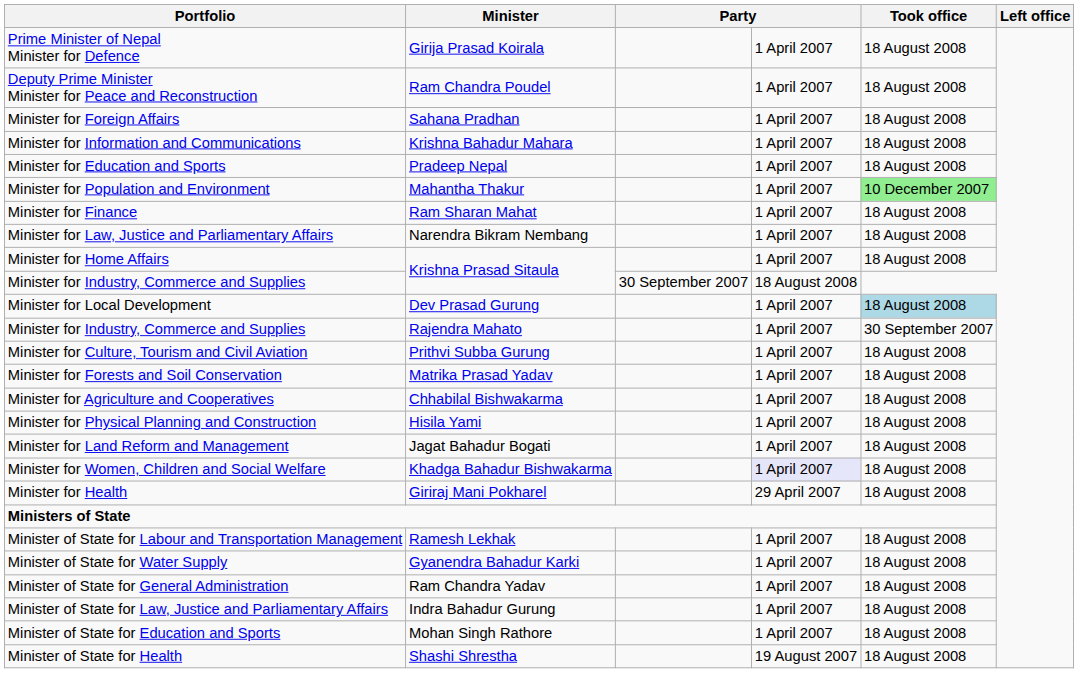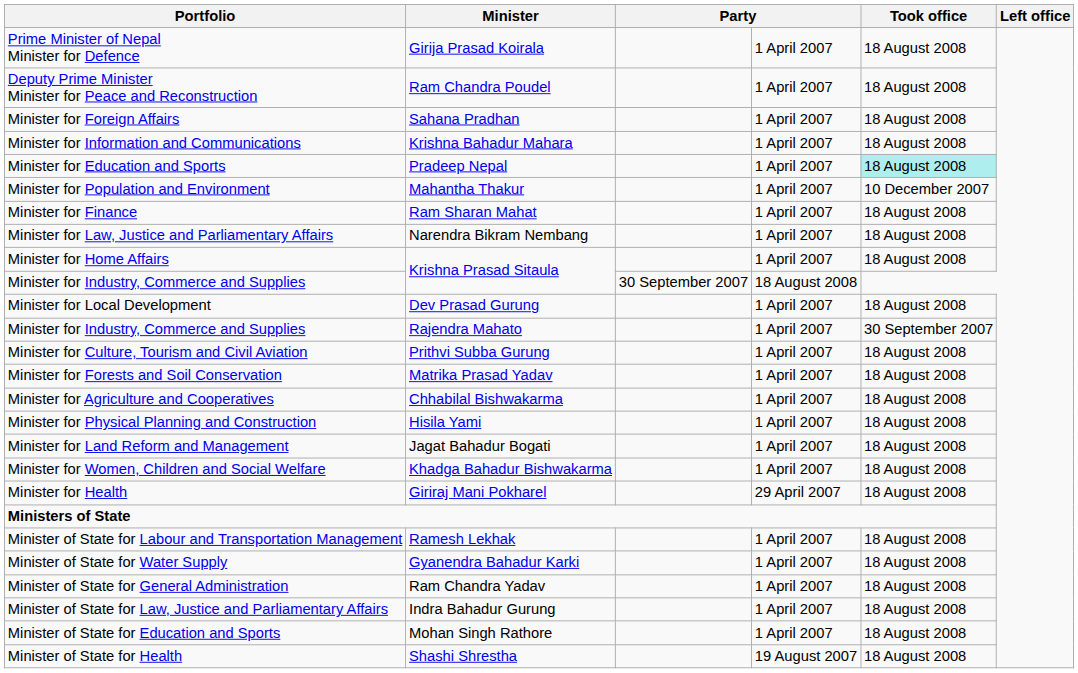(915, 166) no background -> (915, 166) paleturquoise background
(927, 189) lightgreen background -> (927, 189) no background
(915, 306) lightblue background -> (915, 306) no background
(794, 469) lavender background -> (794, 469) no background
